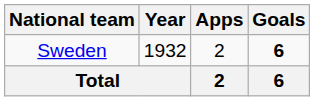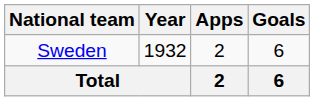(279, 50) bold -> (279, 50) normal
